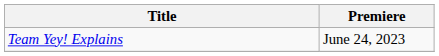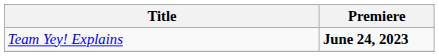(364, 39) normal -> (366, 39) bold
